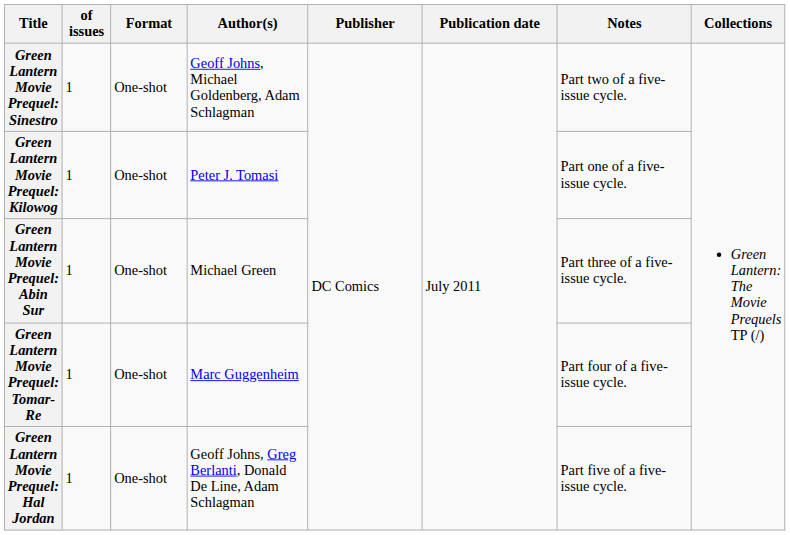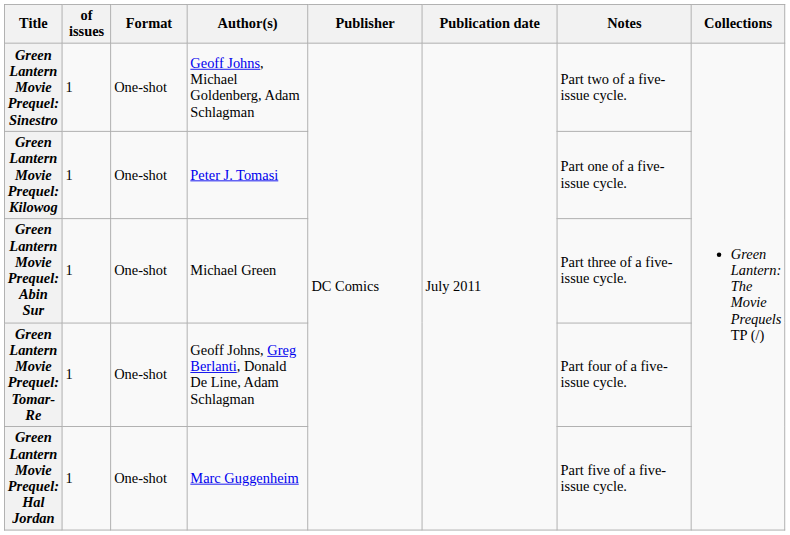(245, 374) Marc Guggenheim -> (243, 374) Geoff Johns, Greg Berlanti, Donald De Line, Adam Schlagman
(243, 478) Geoff Johns, Greg Berlanti, Donald De Line, Adam Schlagman -> (245, 478) Marc Guggenheim
